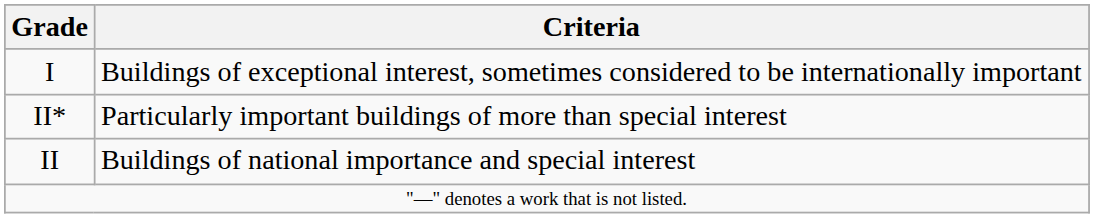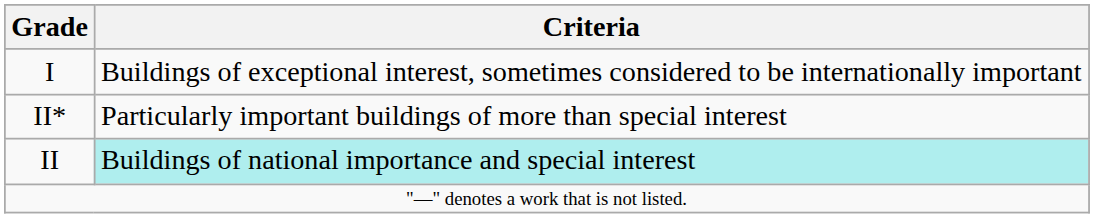(398, 160) no background -> (398, 160) paleturquoise background
